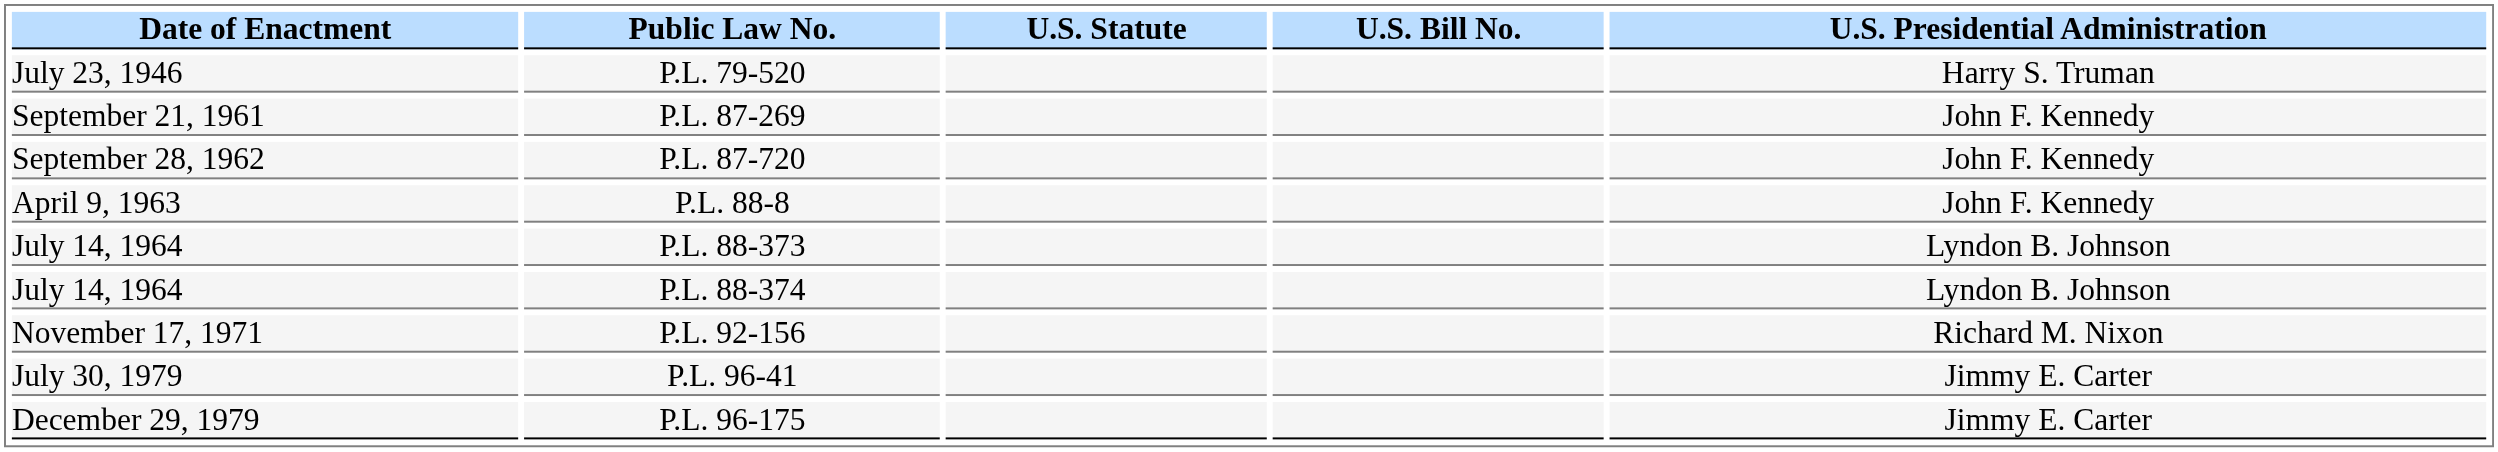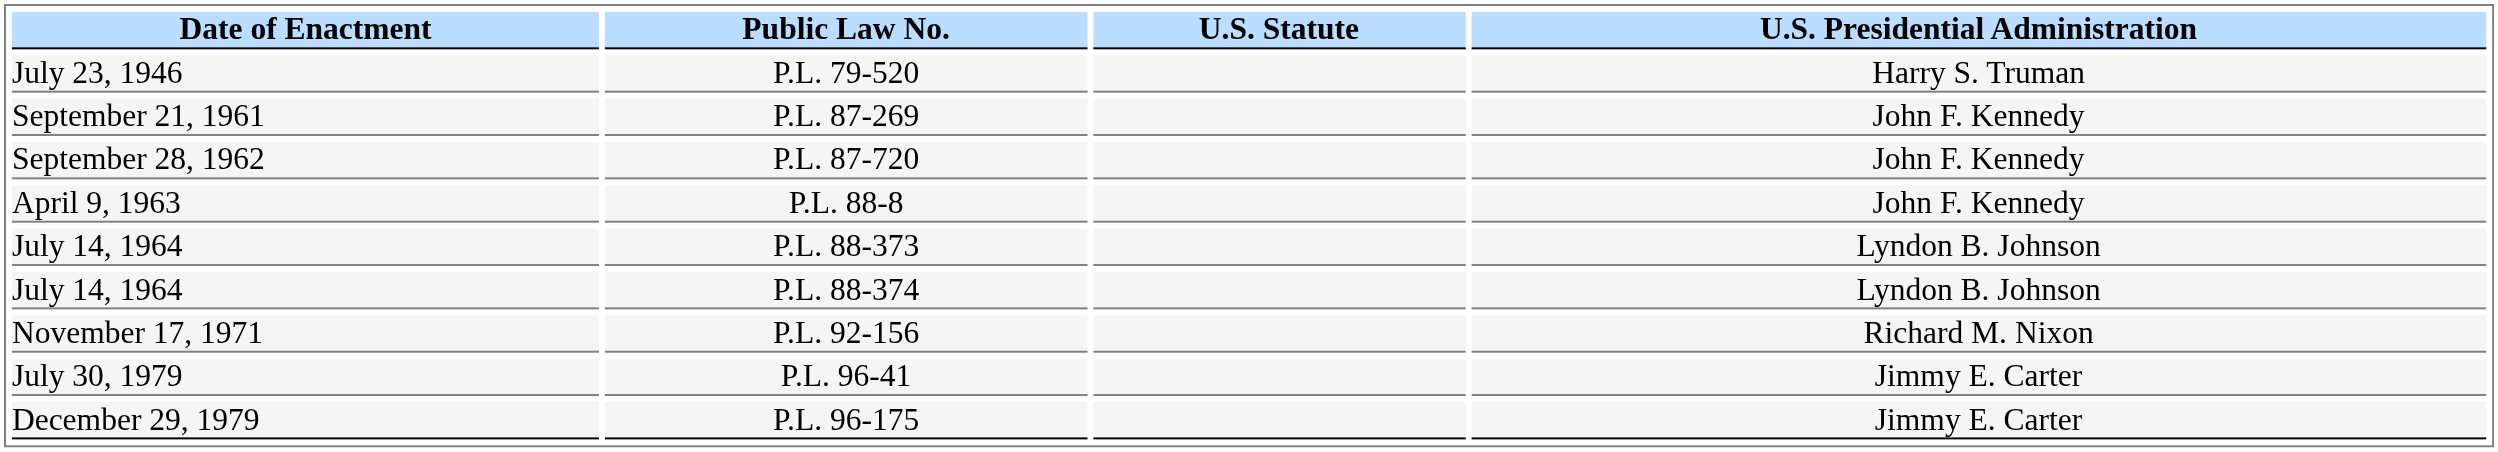- column: (1439, 29)
